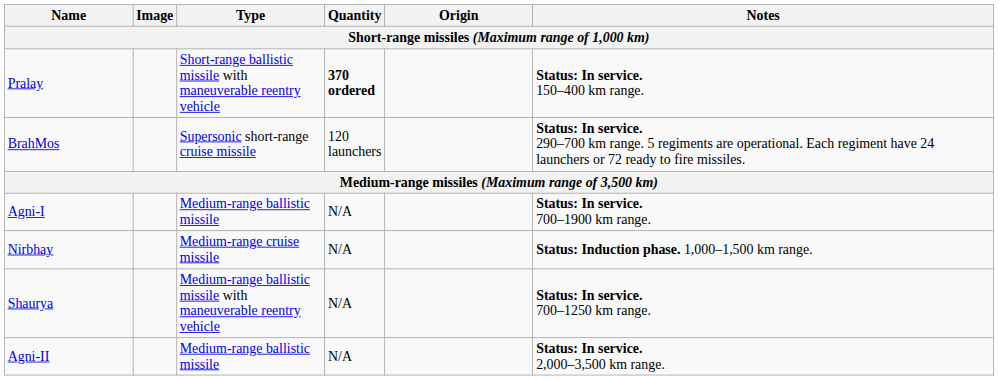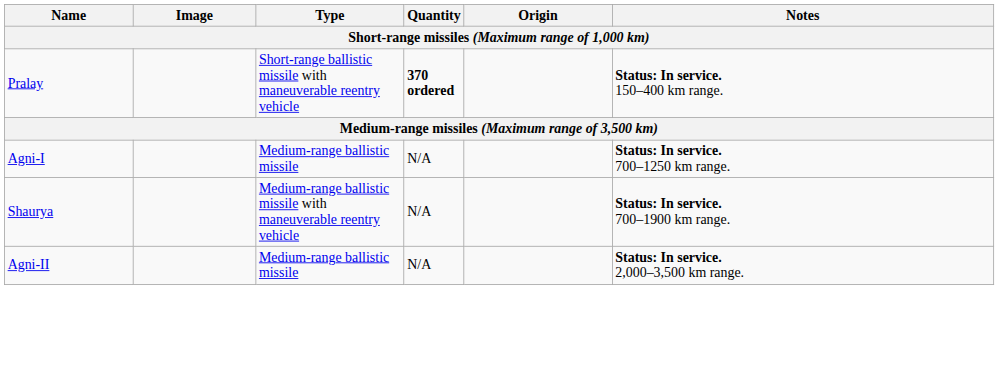- row: (34, 144)
(594, 212) Status: In service. 700–1900 km range. -> (673, 158) Status: In service. 700–1250 km range.
- row: (30, 249)
(594, 303) Status: In service. 700–1250 km range. -> (673, 212) Status: In service. 700–1900 km range.
